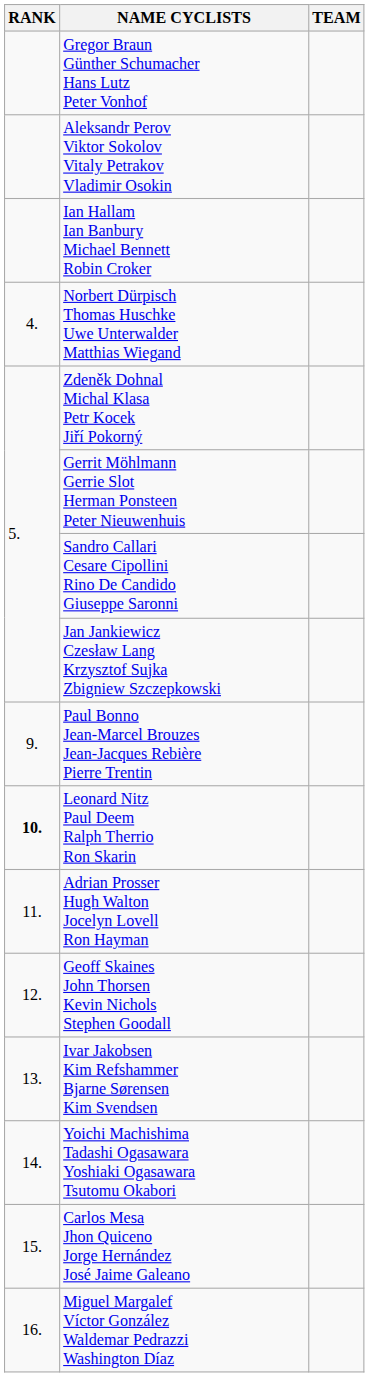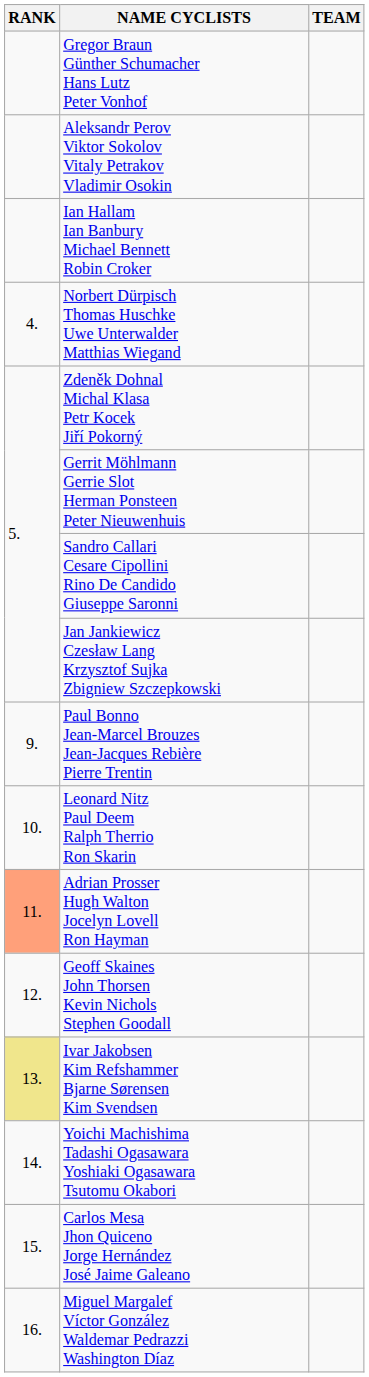(32, 827) bold -> (32, 827) normal
(32, 911) no background -> (32, 911) lightsalmon background
(32, 1078) no background -> (32, 1078) khaki background
